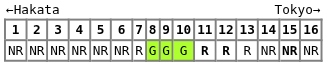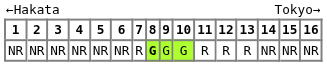(153, 50) normal -> (153, 50) bold
(205, 50) bold -> (205, 50) normal
(226, 50) bold -> (226, 50) normal
(290, 50) bold -> (290, 50) normal
